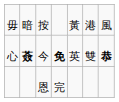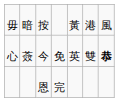(28, 56) bold -> (28, 56) normal
(59, 56) bold -> (59, 56) normal
